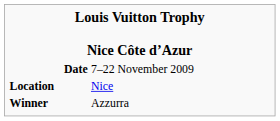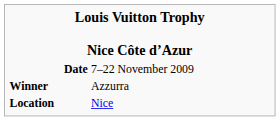rows swapped: (29, 103) <-> (32, 86)
